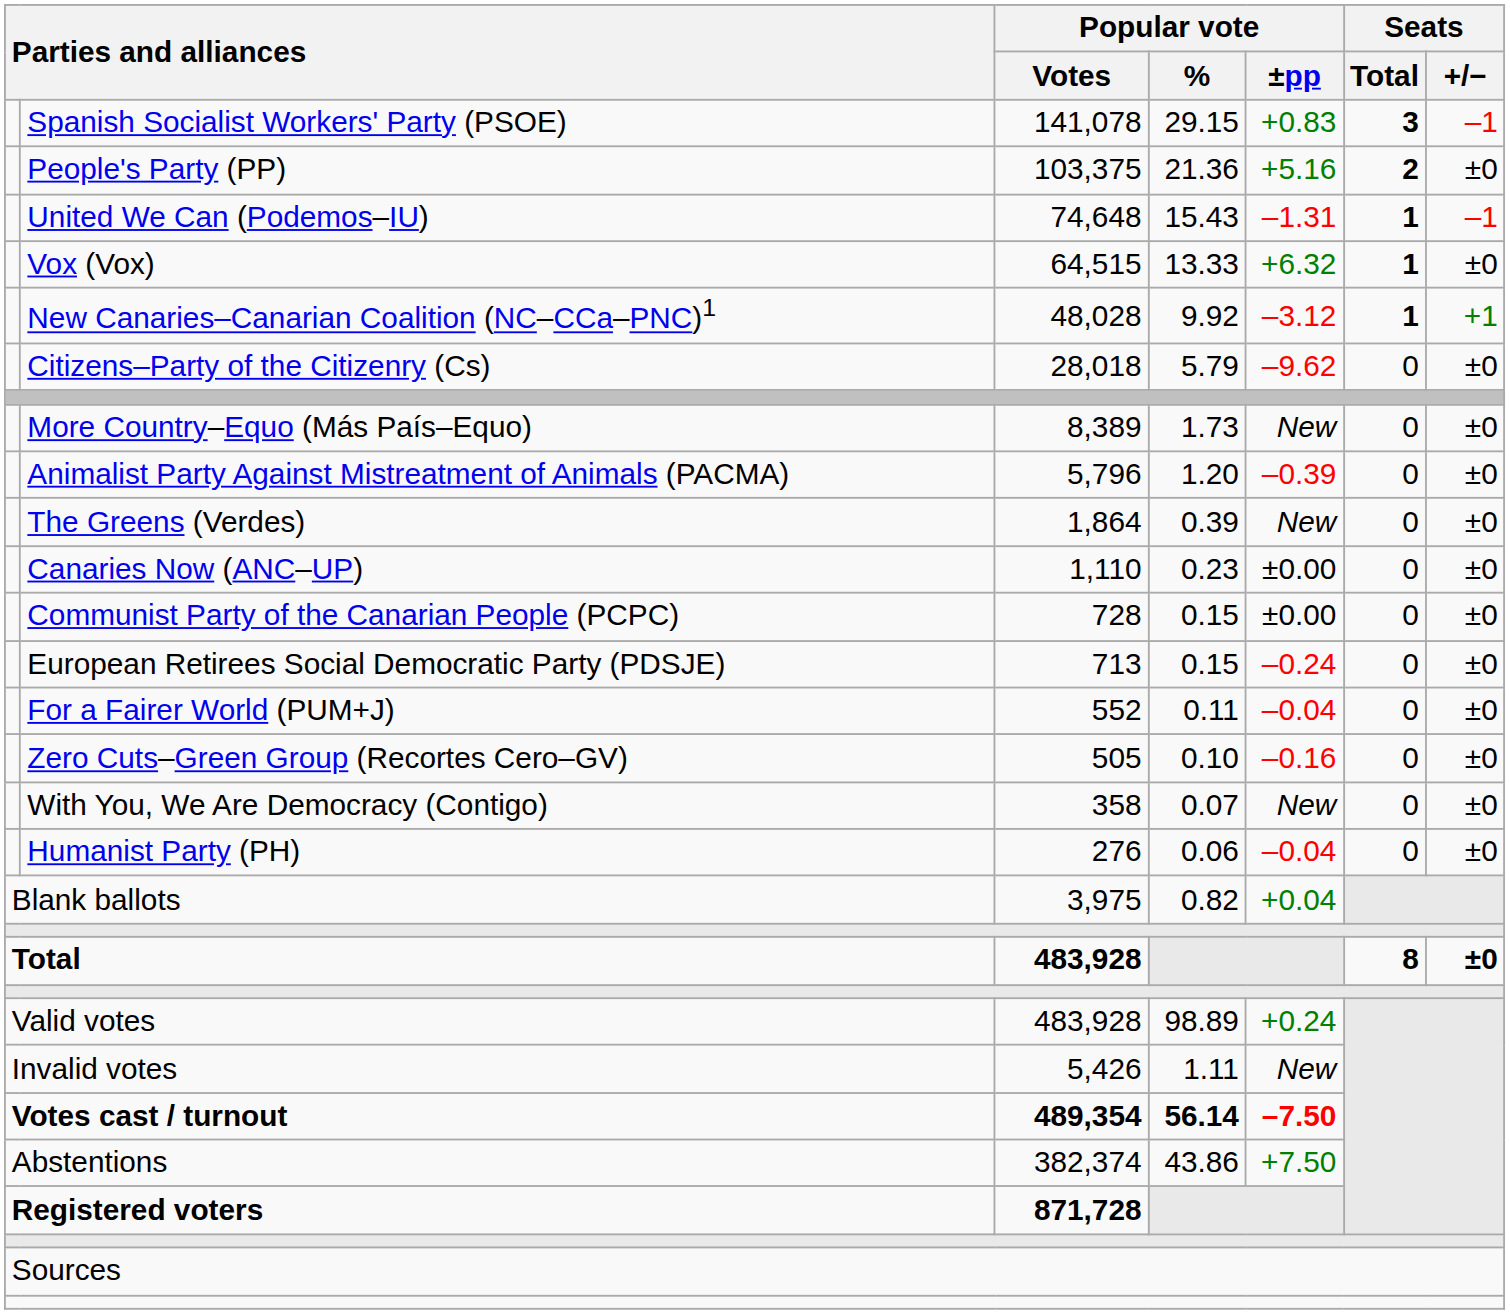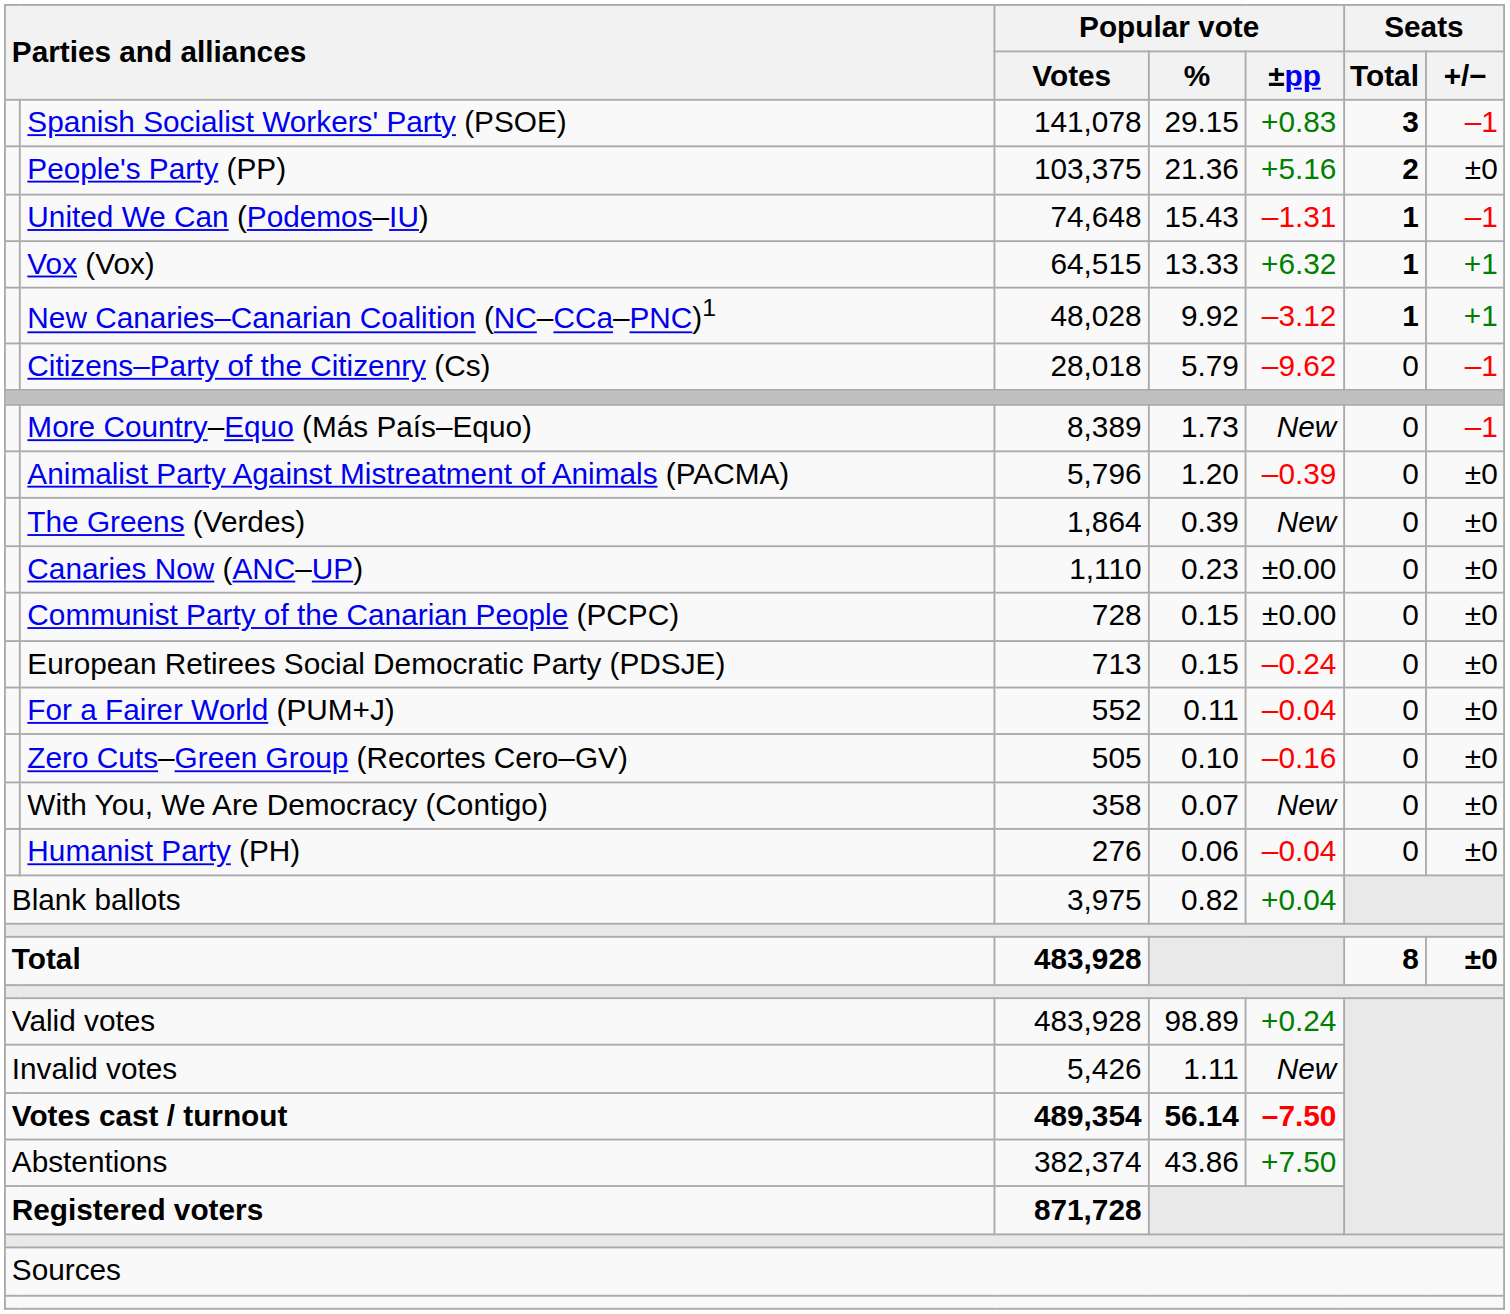(1481, 264) ±0 -> (1481, 264) +1
(1481, 366) ±0 -> (1481, 366) –1
(1481, 427) ±0 -> (1481, 427) –1
